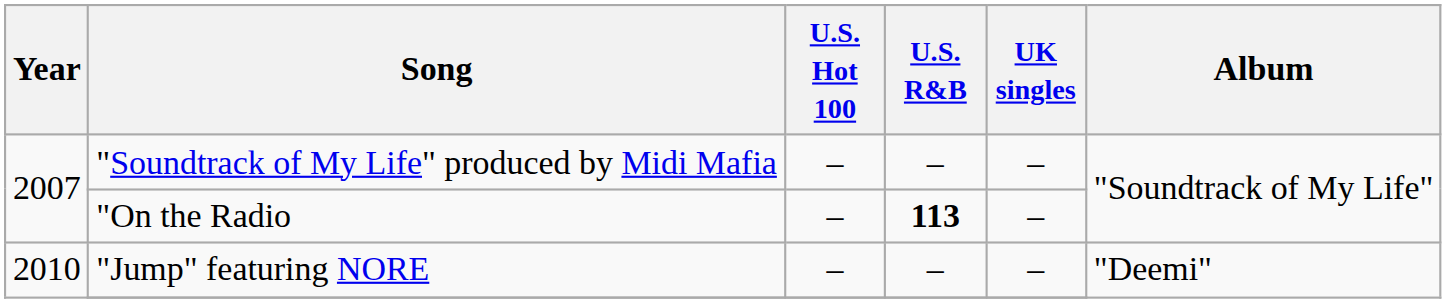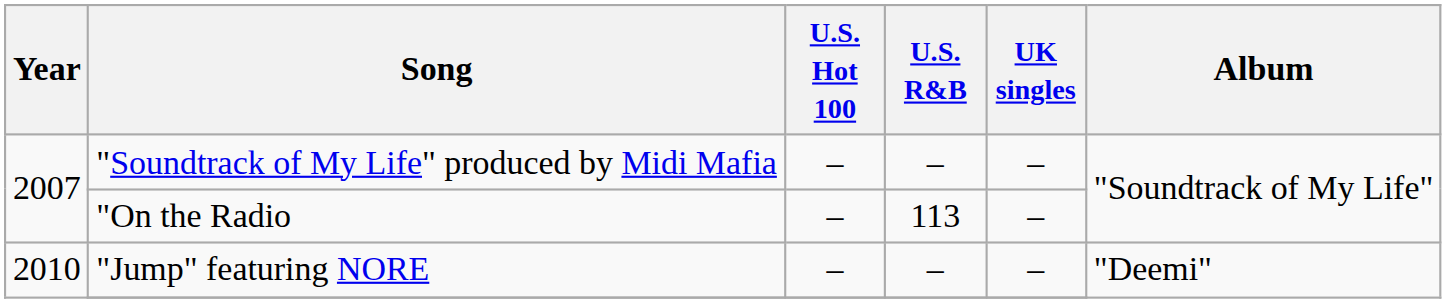(935, 215) bold -> (935, 215) normal
